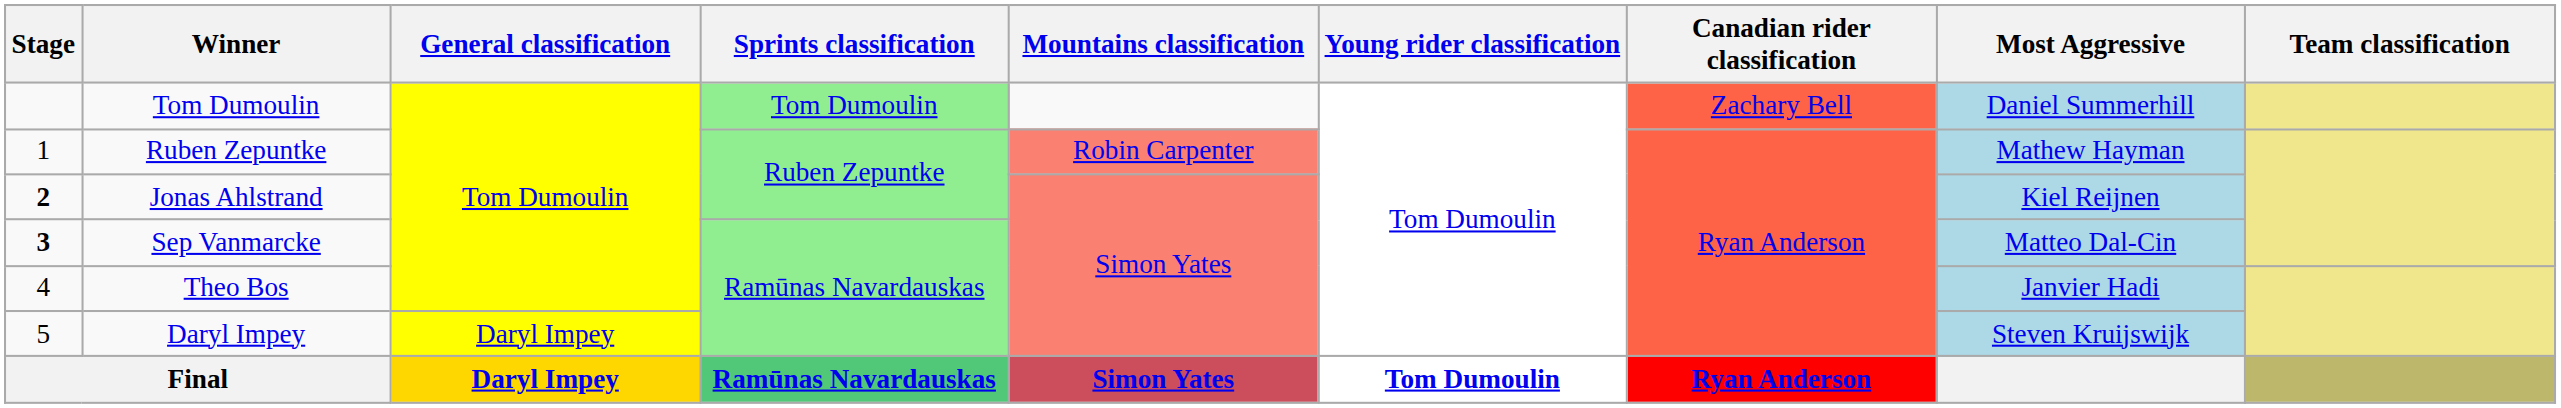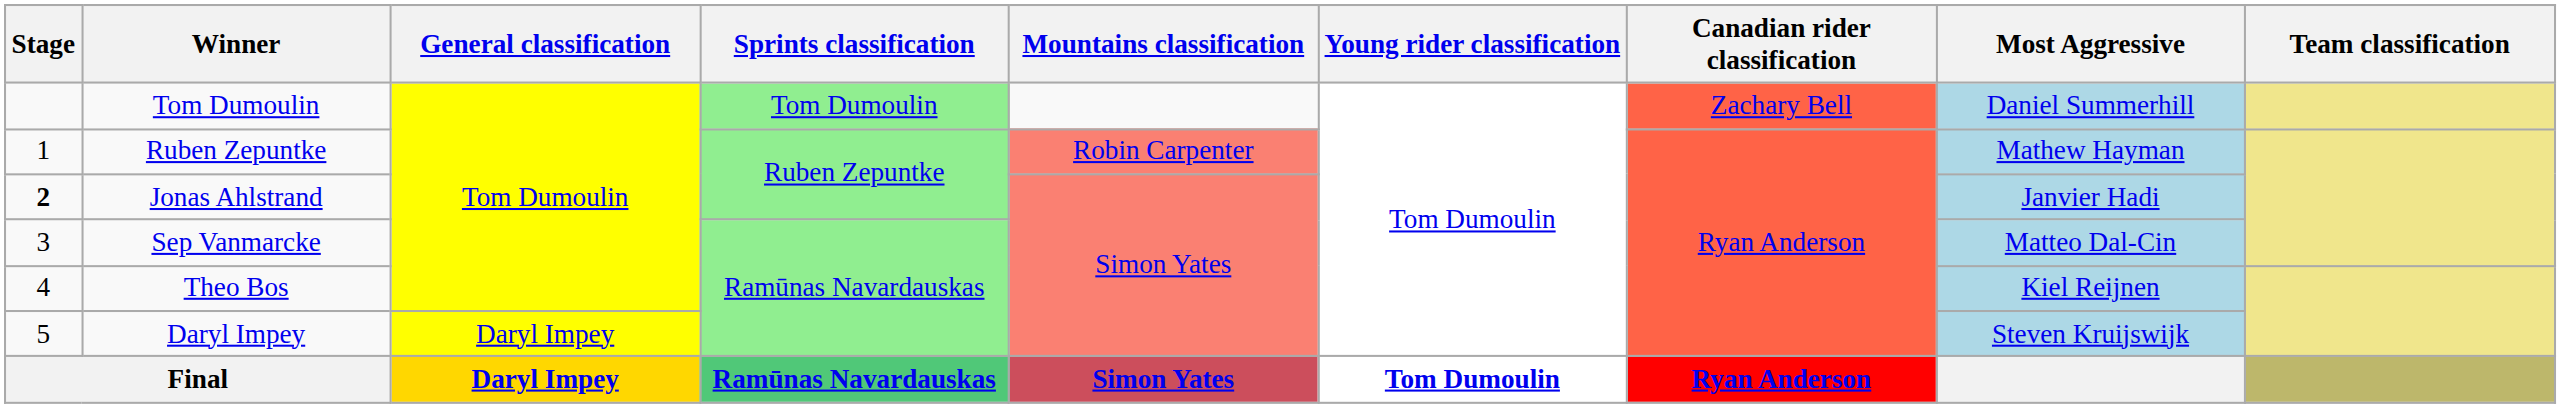(2090, 196) Kiel Reijnen -> (2090, 196) Janvier Hadi
(43, 242) bold -> (43, 242) normal
(2090, 287) Janvier Hadi -> (2090, 287) Kiel Reijnen
